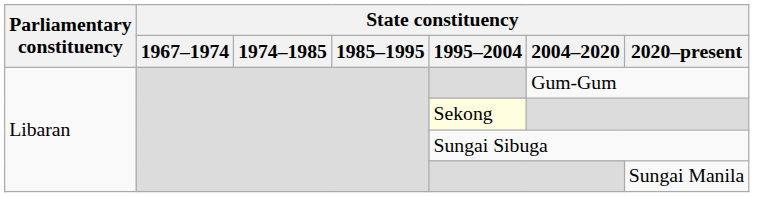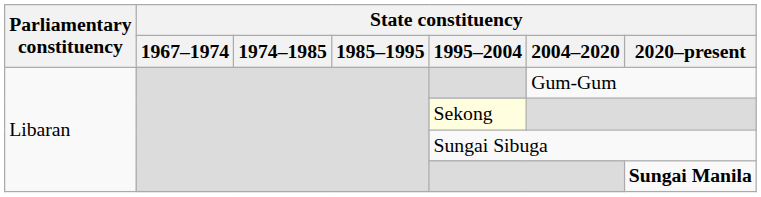(686, 176) normal -> (690, 176) bold
